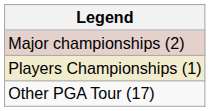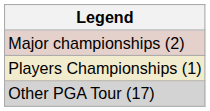(81, 94) no background -> (81, 94) lightgrey background
